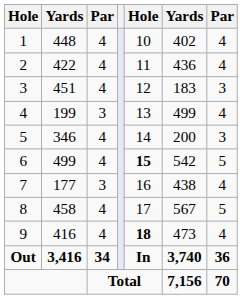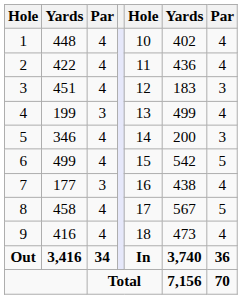(143, 161) bold -> (143, 161) normal
(143, 233) bold -> (143, 233) normal
